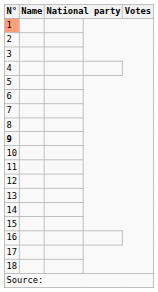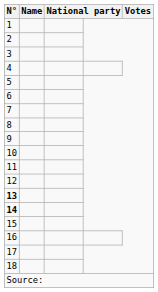(9, 26) lightsalmon background -> (9, 26) no background
(9, 139) bold -> (9, 139) normal
(12, 196) normal -> (12, 196) bold
(12, 210) normal -> (12, 210) bold
